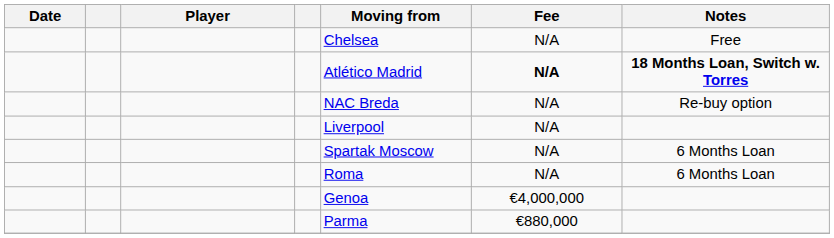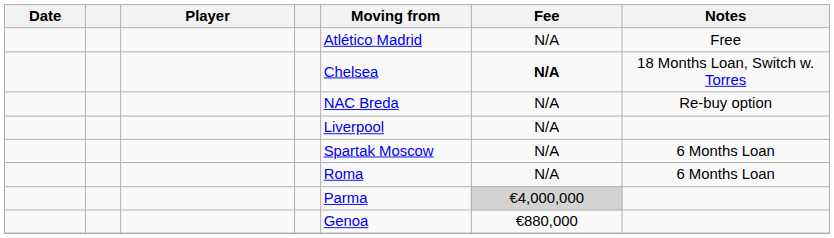(351, 39) Chelsea -> (373, 39) Atlético Madrid
(373, 71) Atlético Madrid -> (351, 71) Chelsea
(726, 71) bold -> (726, 71) normal
(346, 198) Genoa -> (346, 198) Parma
(547, 198) no background -> (547, 198) lightgrey background
(346, 221) Parma -> (346, 221) Genoa
